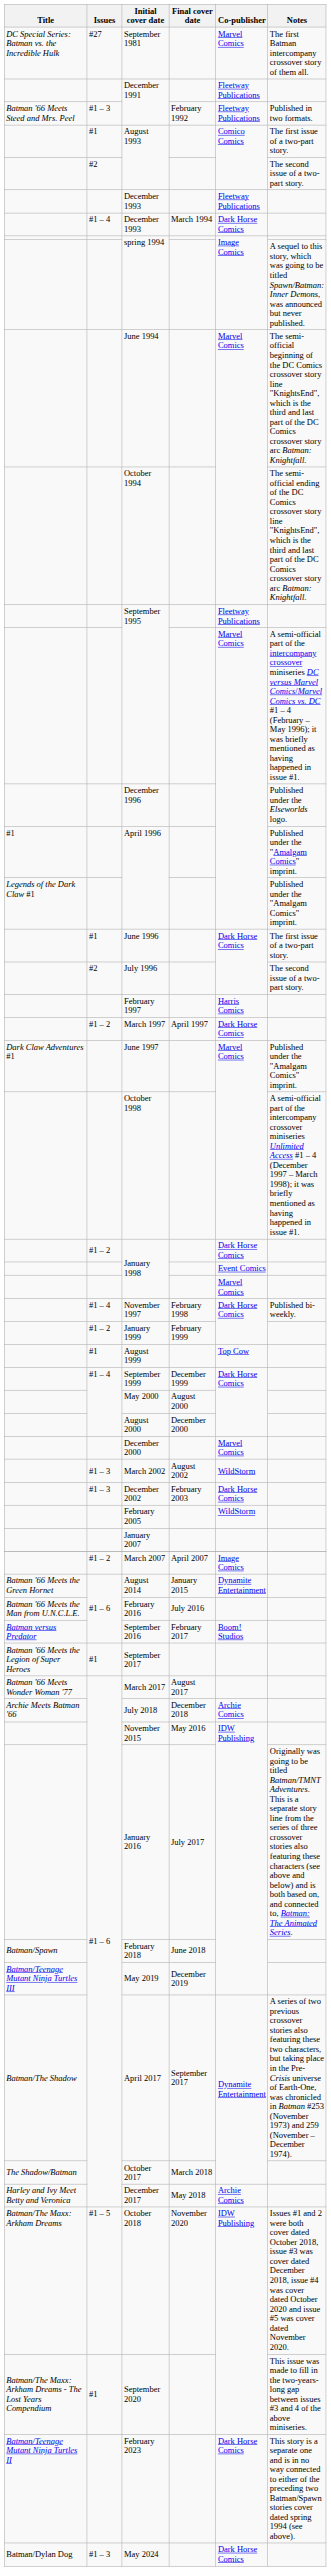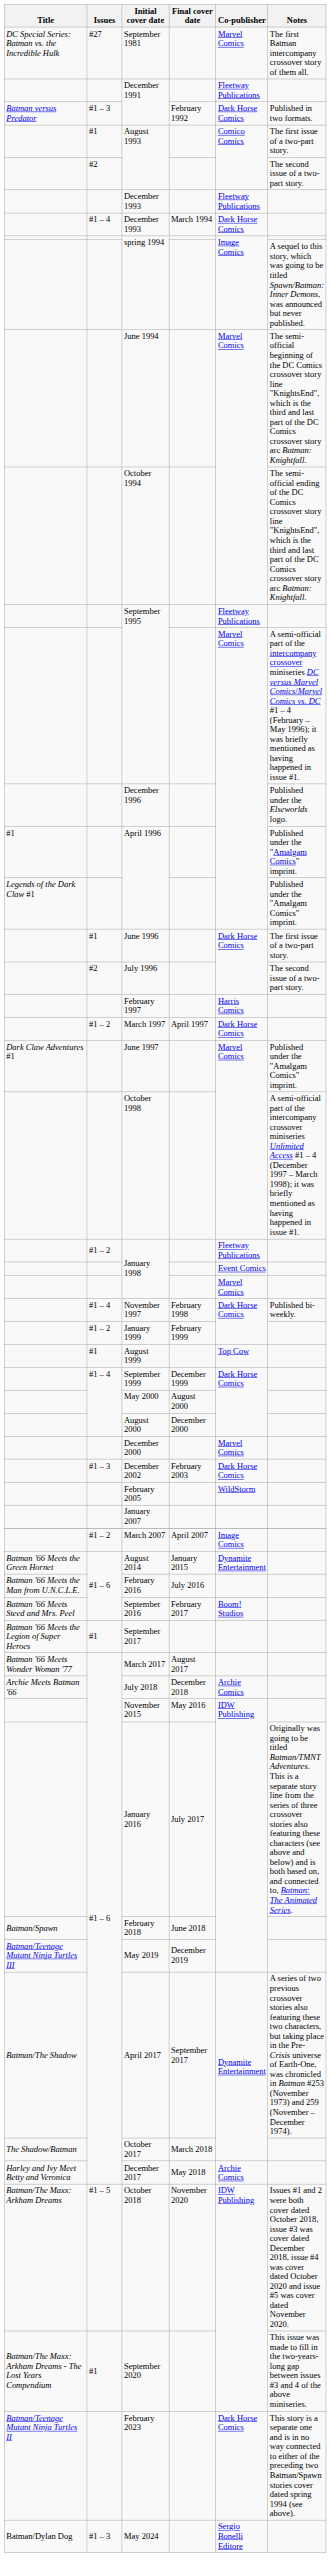(40, 113) Batman '66 Meets Steed and Mrs. Peel -> (31, 113) Batman versus Predator
(239, 113) Fleetway Publications -> (238, 113) Dark Horse Comics
(238, 1250) Dark Horse Comics -> (239, 1250) Fleetway Publications
- row: (100, 1471)
(31, 1631) Batman versus Predator -> (40, 1608) Batman '66 Meets Steed and Mrs. Peel
(238, 2554) Dark Horse Comics -> (230, 2536) Sergio Bonelli Editore
